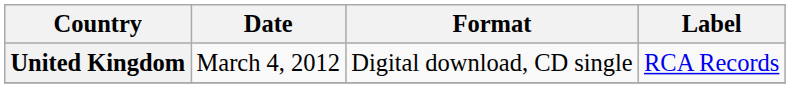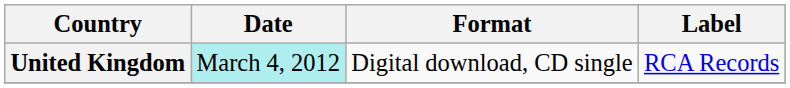(268, 62) no background -> (268, 62) paleturquoise background
